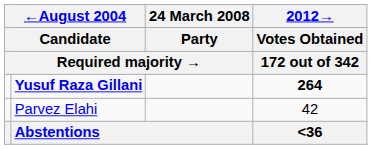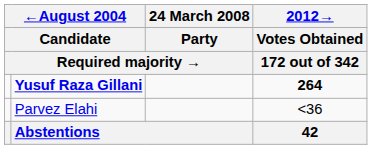(310, 109) 42 -> (310, 109) <36
(310, 132) <36 -> (310, 132) 42
